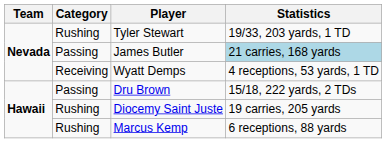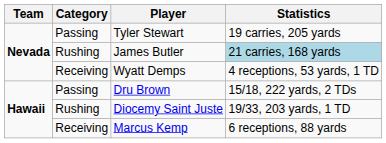(77, 33) Rushing -> (77, 33) Passing
(289, 33) 19/33, 203 yards, 1 TD -> (285, 33) 19 carries, 205 yards
(77, 52) Passing -> (77, 52) Rushing
(285, 109) 19 carries, 205 yards -> (289, 109) 19/33, 203 yards, 1 TD
(77, 128) Rushing -> (82, 128) Receiving
